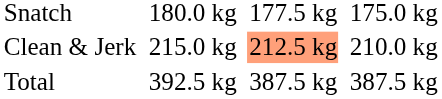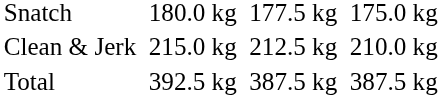(293, 47) lightsalmon background -> (293, 47) no background
